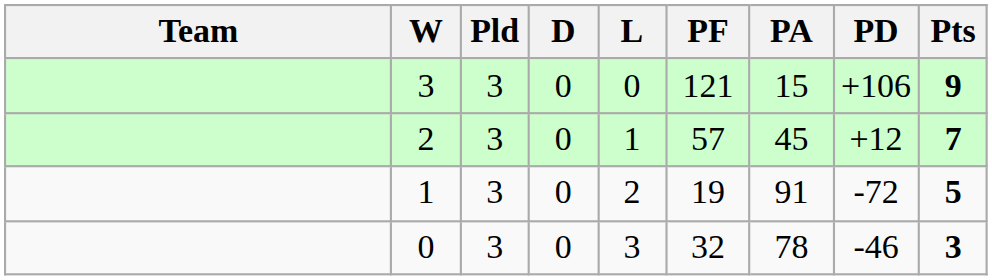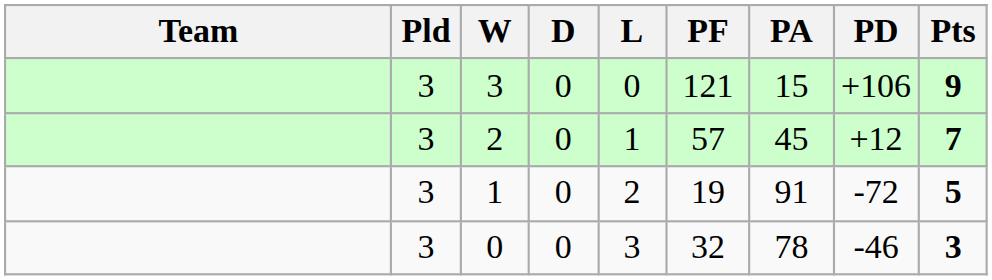columns swapped: (495, 31) <-> (426, 31)
